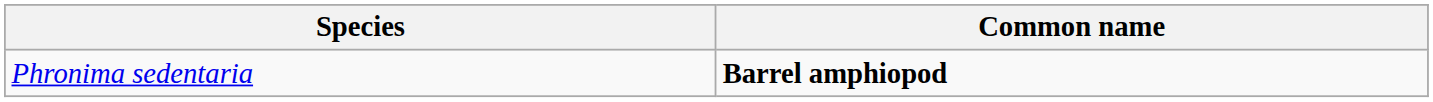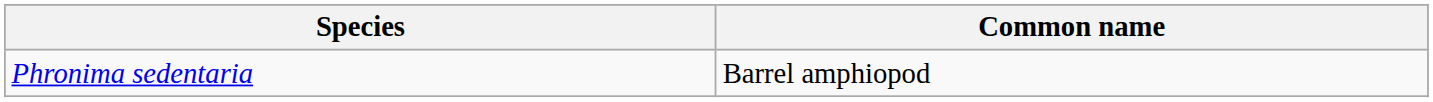(835, 72) bold -> (826, 72) normal
